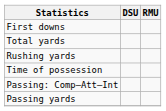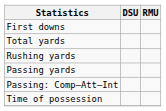rows swapped: (41, 99) <-> (54, 70)
